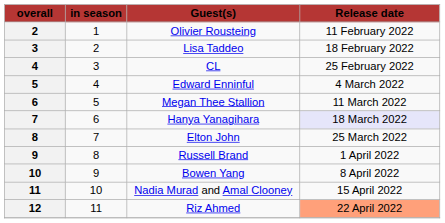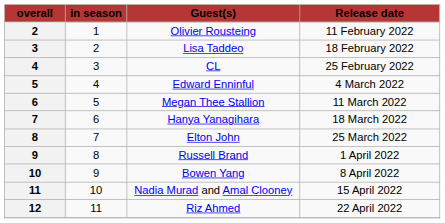(370, 119) lavender background -> (370, 119) no background
(370, 208) lightsalmon background -> (370, 208) no background
